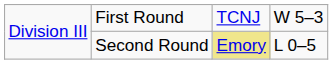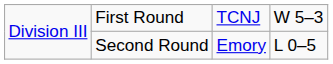(241, 45) khaki background -> (241, 45) no background
